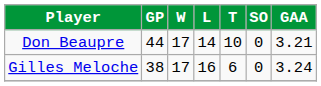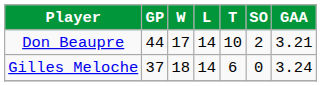(259, 42) 0 -> (259, 42) 2
(155, 68) 38 -> (155, 68) 37
(181, 68) 17 -> (181, 68) 18
(207, 68) 16 -> (207, 68) 14
